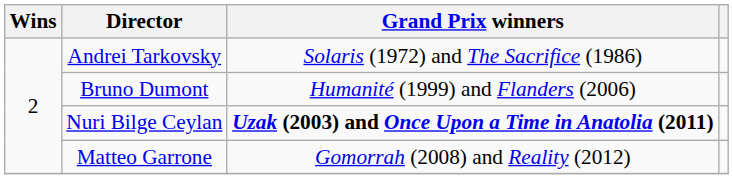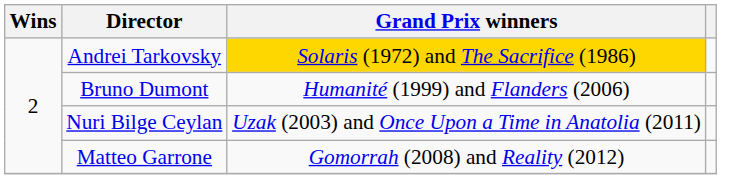(473, 55) no background -> (466, 55) gold background
(473, 122) bold -> (466, 122) normal
